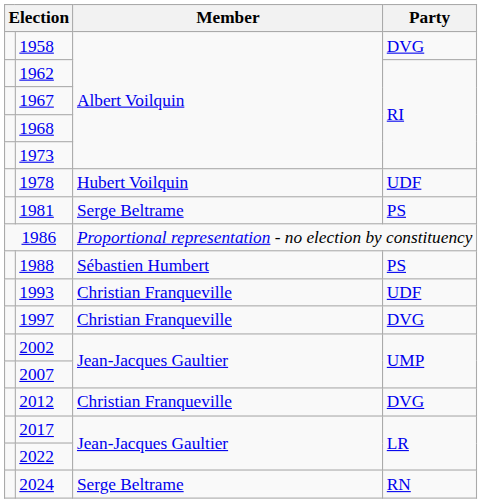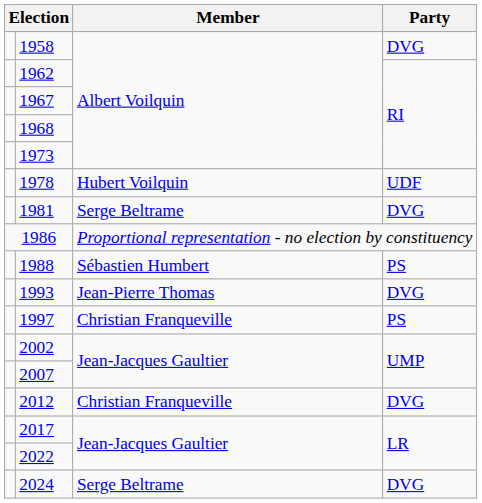(396, 210) PS -> (406, 210) DVG
(154, 292) Christian Franqueville -> (146, 292) Jean-Pierre Thomas
(404, 292) UDF -> (406, 292) DVG
(406, 319) DVG -> (396, 319) PS
(399, 484) RN -> (406, 484) DVG
